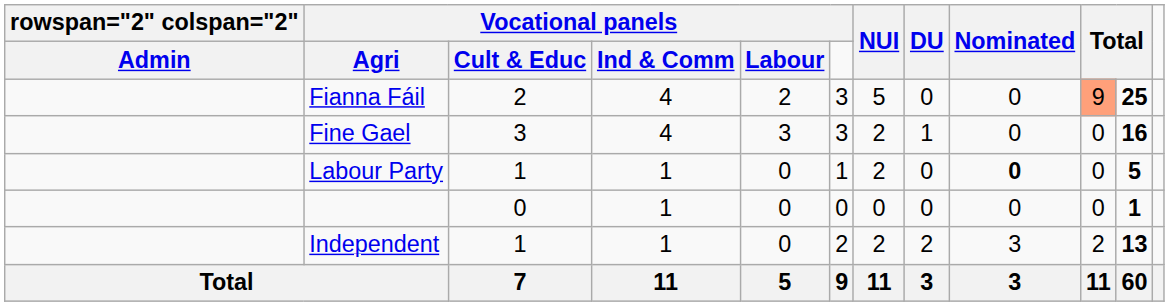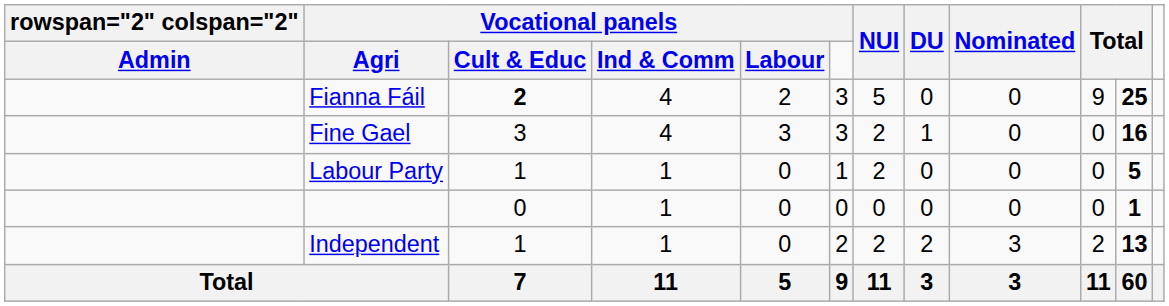(520, 97) normal -> (520, 97) bold
(1098, 97) lightsalmon background -> (1098, 97) no background
(1015, 171) bold -> (1015, 171) normal
